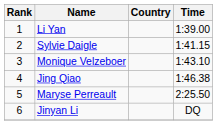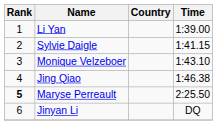(19, 95) normal -> (19, 95) bold
